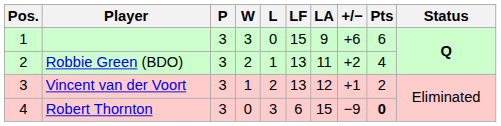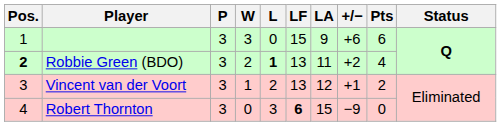(23, 62) normal -> (23, 62) bold
(273, 62) normal -> (273, 62) bold
(298, 109) normal -> (298, 109) bold
(382, 109) bold -> (382, 109) normal
